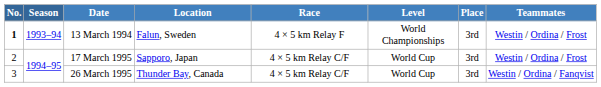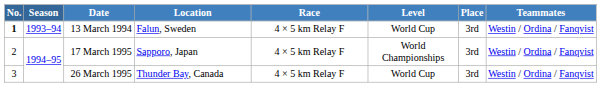(413, 35) World Championships -> (413, 29) World Cup
(541, 35) Westin / Ordina / Frost -> (541, 29) Westin / Ordina / Fanqvist
(309, 57) 4 × 5 km Relay C/F -> (309, 51) 4 × 5 km Relay F
(413, 57) World Cup -> (413, 51) World Championships
(541, 57) Westin / Ordina / Frost -> (541, 51) Westin / Ordina / Fanqvist
(309, 74) 4 × 5 km Relay C/F -> (309, 74) 4 × 5 km Relay F
